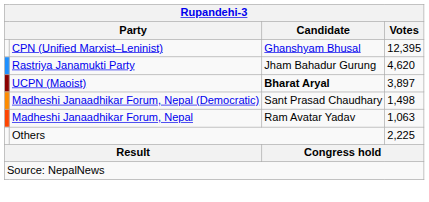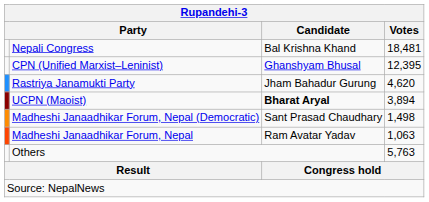+ row: (53, 48)
(401, 83) 3,897 -> (401, 100) 3,894
(401, 135) 2,225 -> (401, 153) 5,763
